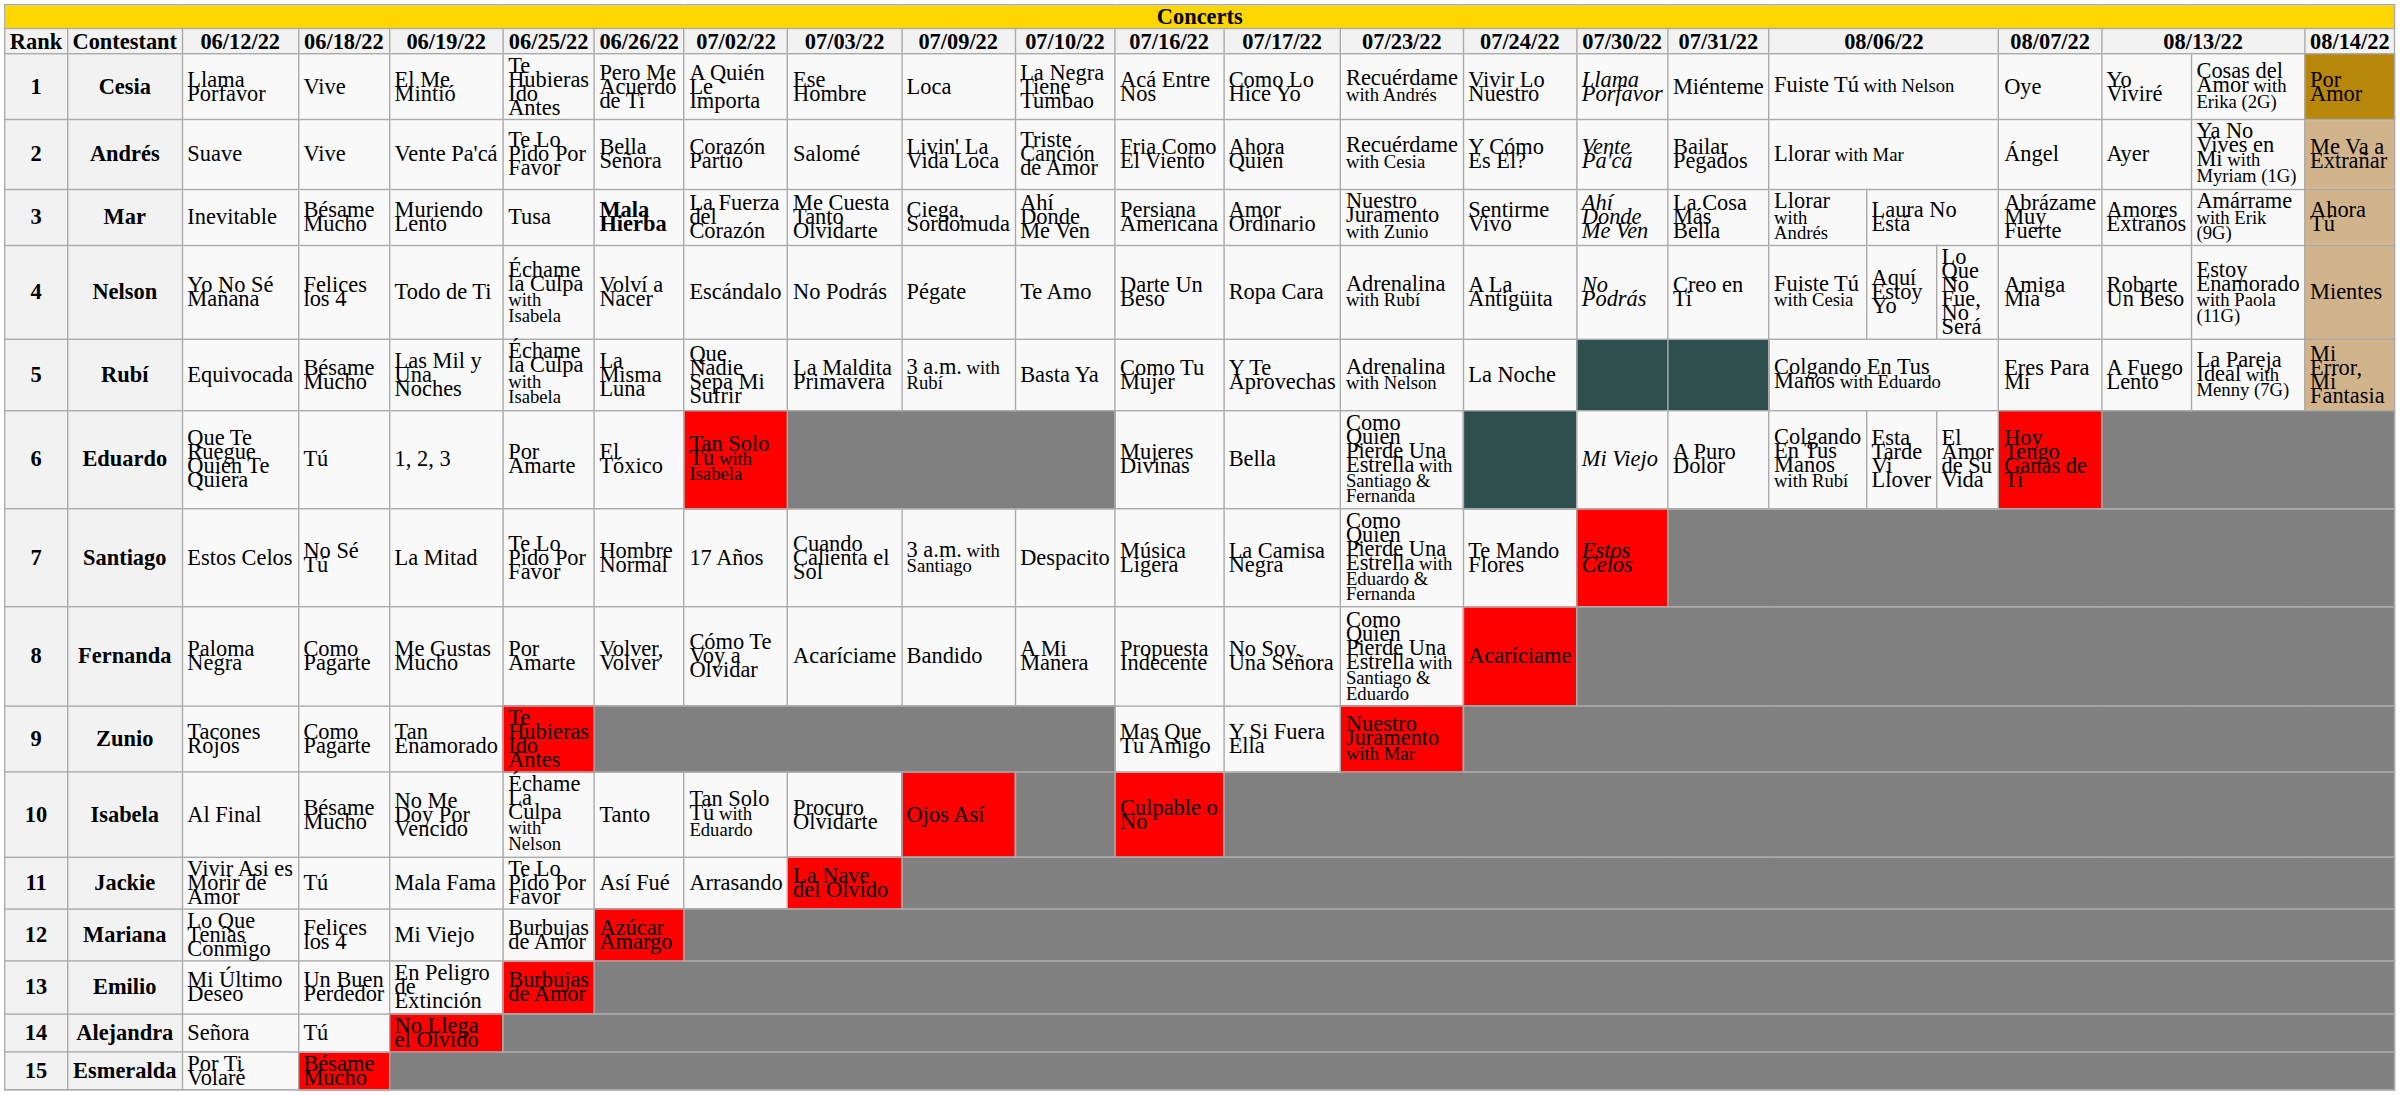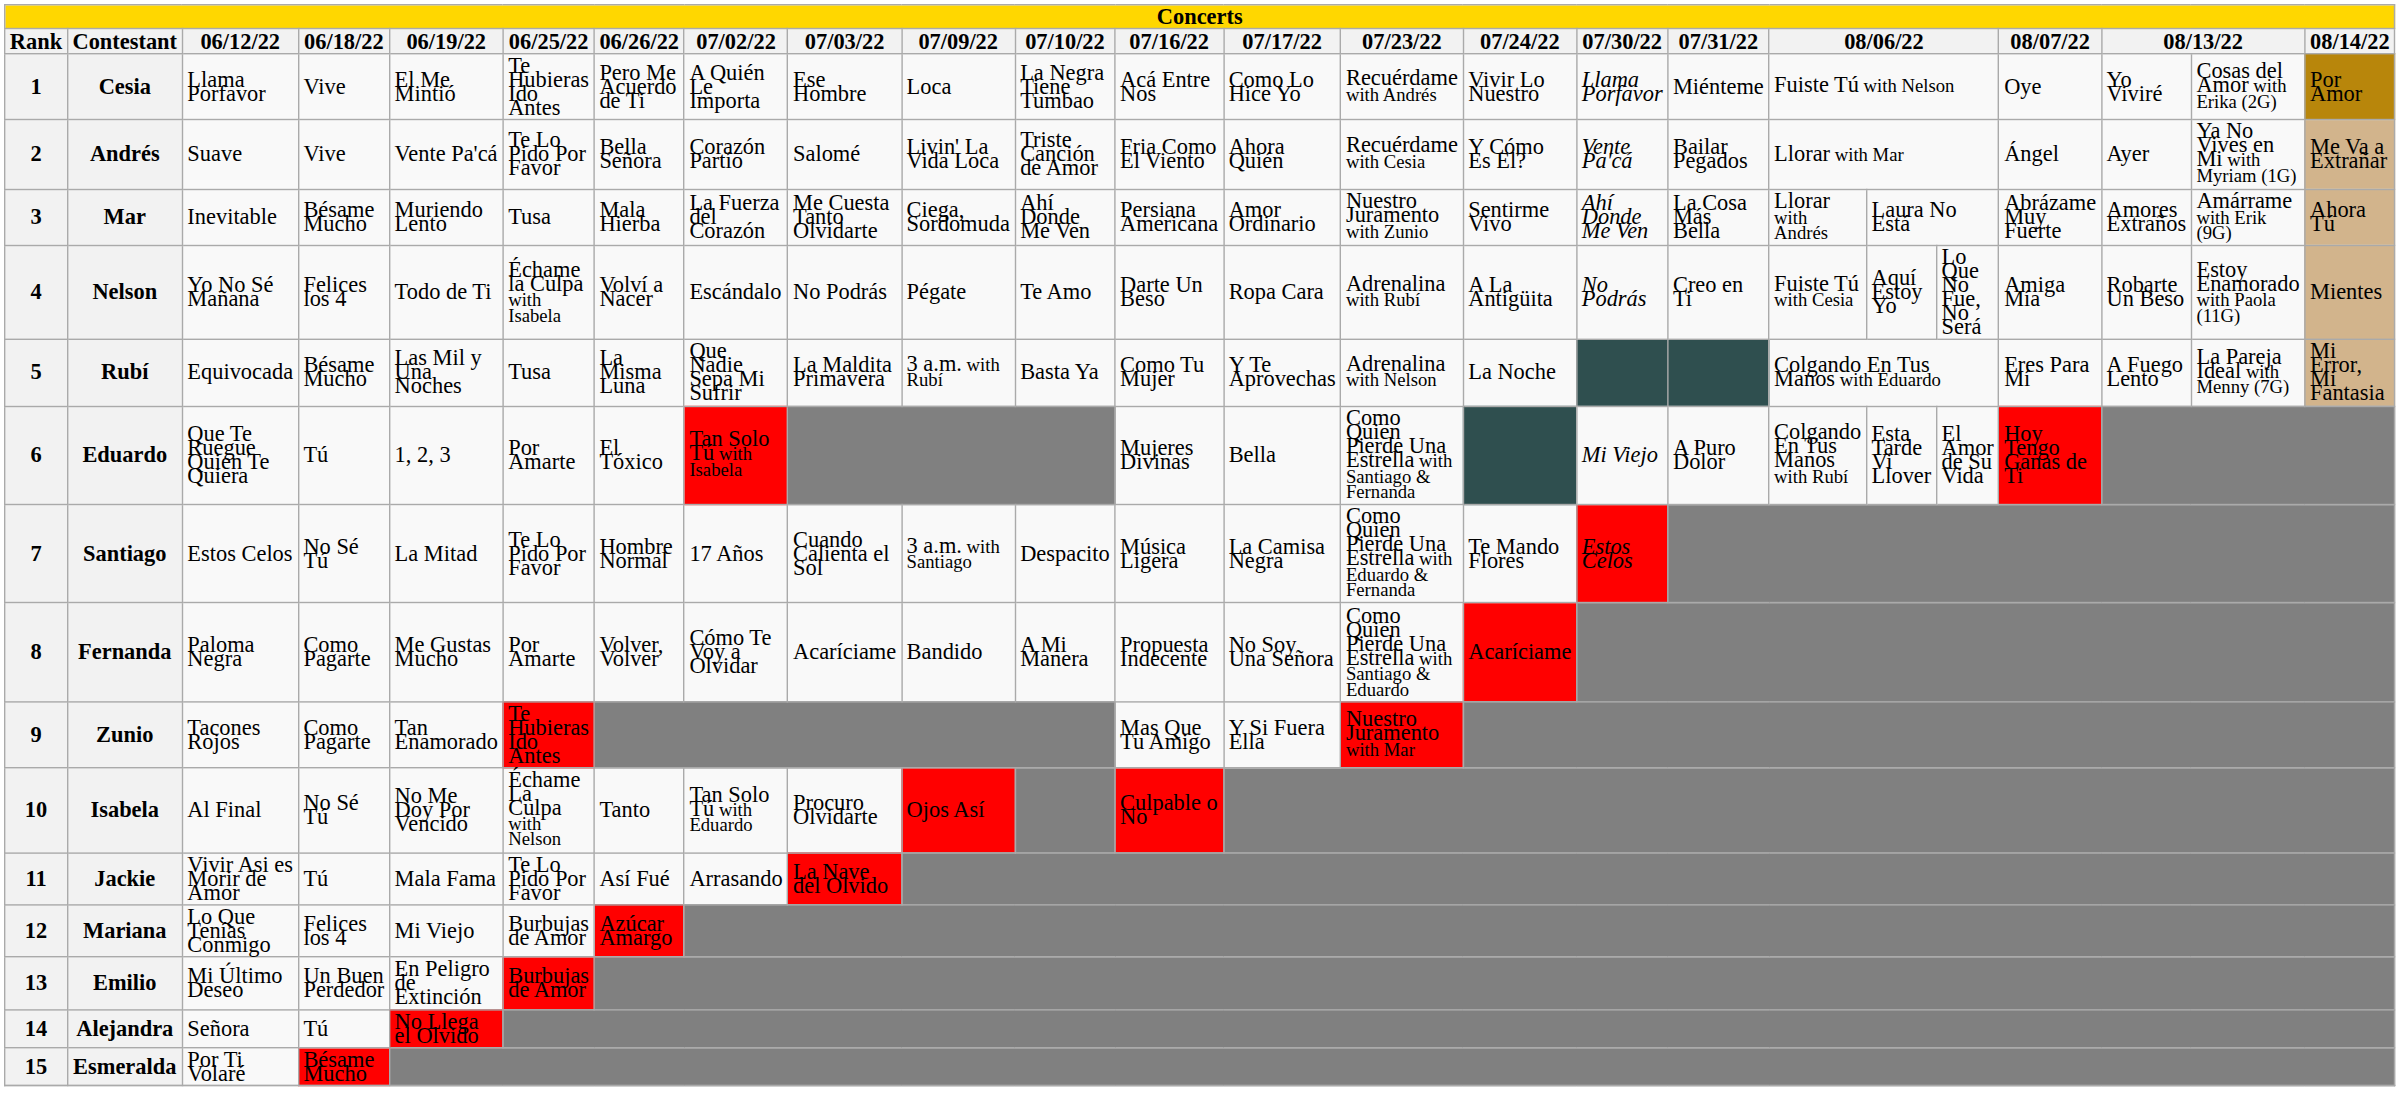(633, 216) bold -> (630, 216) normal
(546, 374) Échame la Culpa with Isabela -> (530, 372) Tusa
(339, 814) Bésame Mucho -> (331, 809) No Sé Tú
